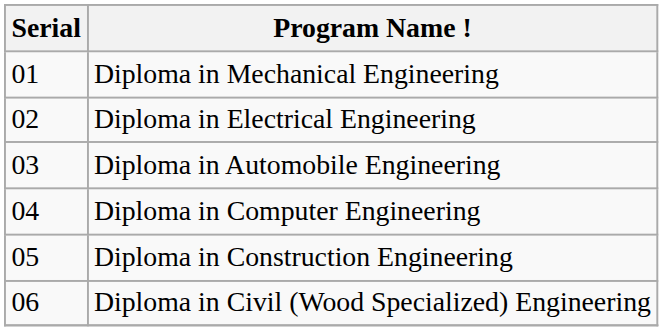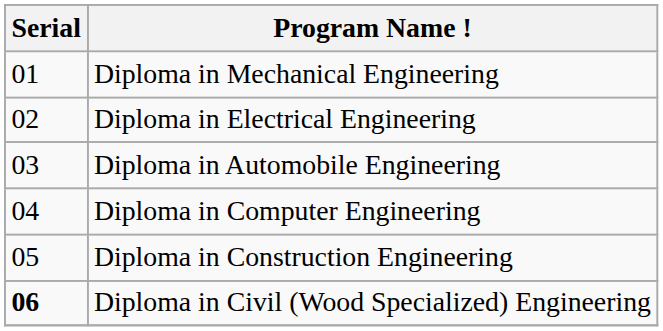(25, 302) normal -> (25, 302) bold
